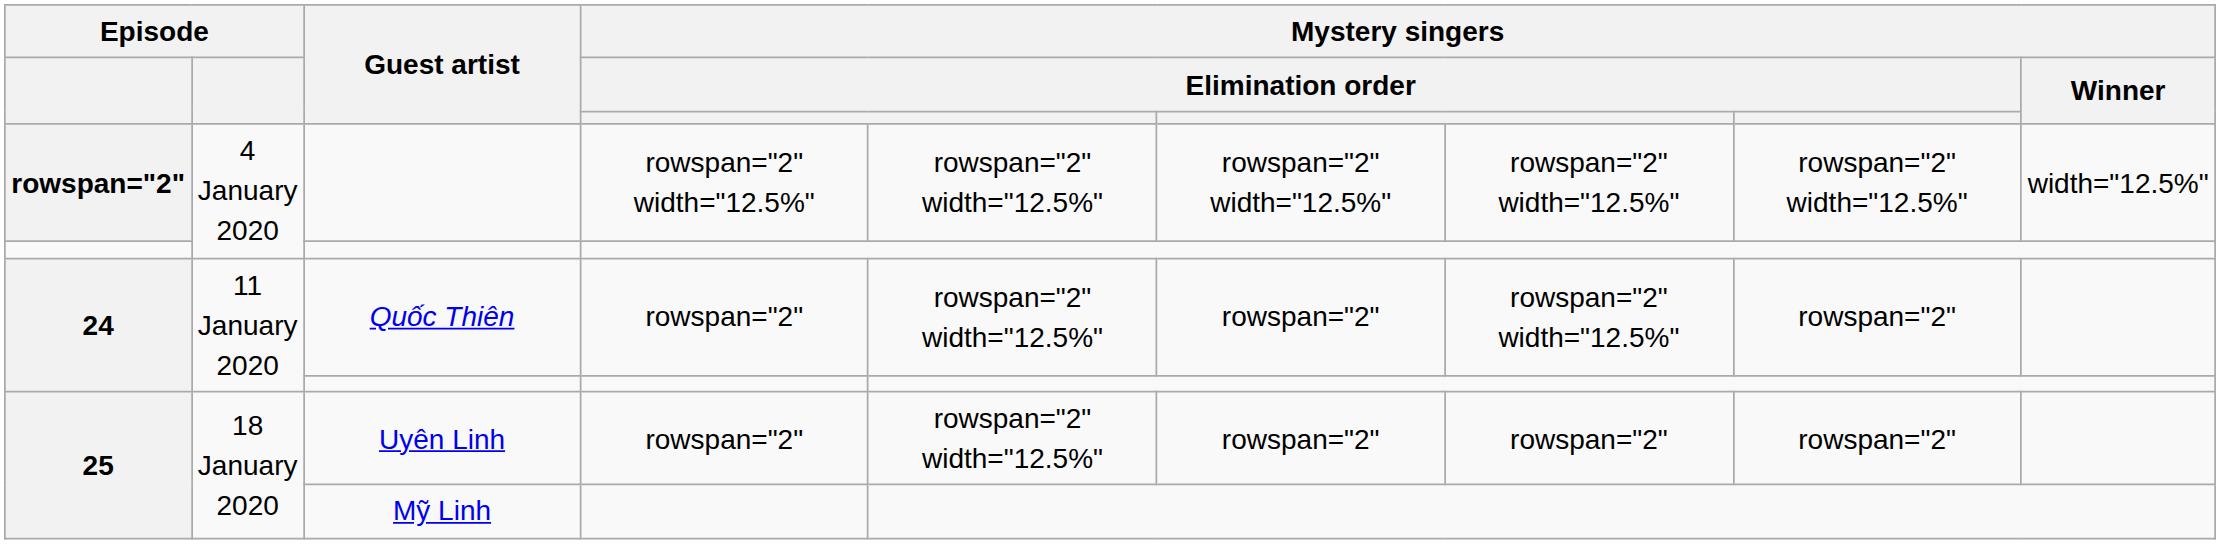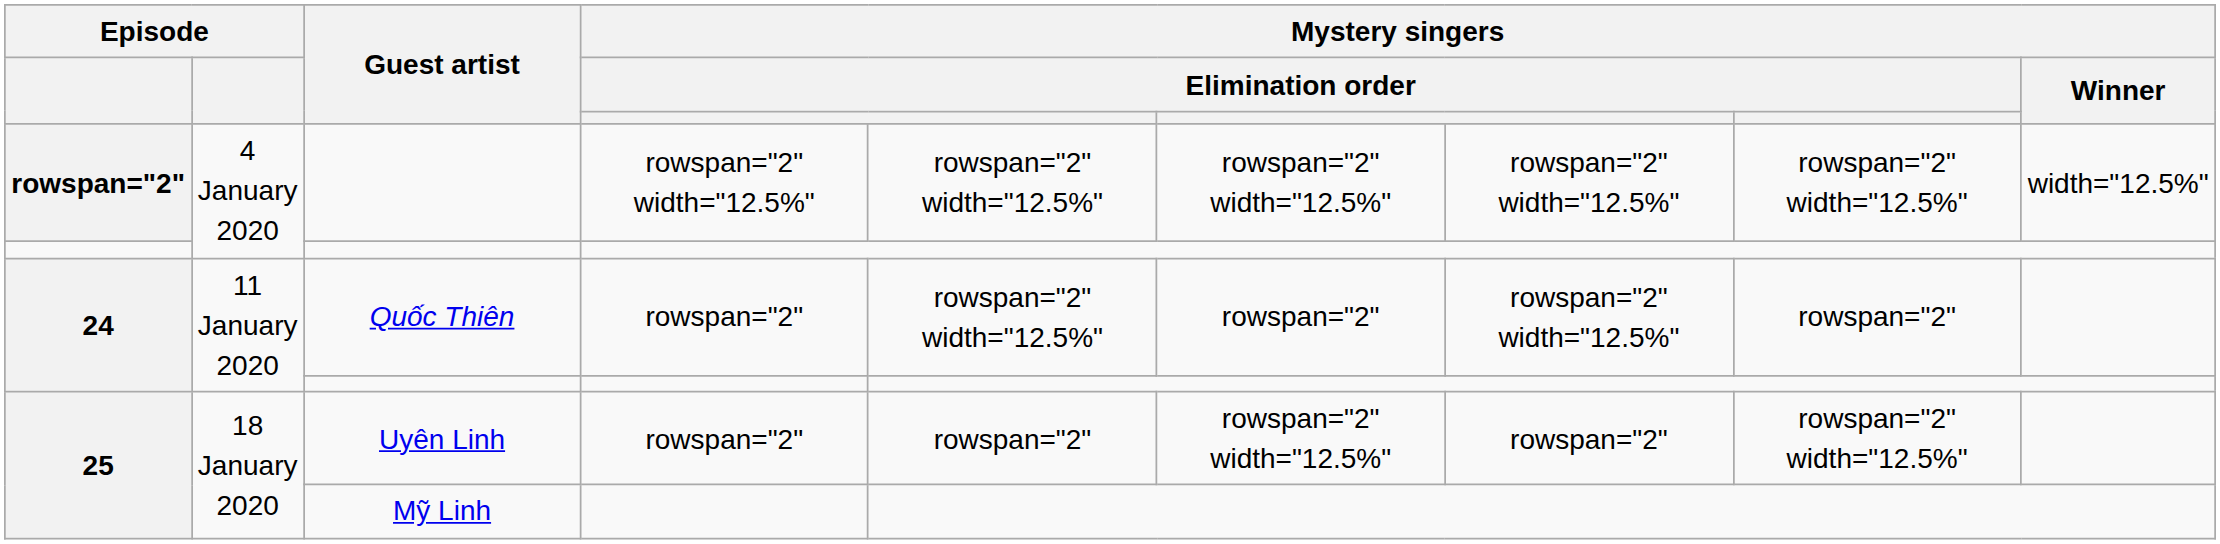(1012, 438) rowspan="2" width="12.5%" -> (1012, 438) rowspan="2"
(1301, 438) rowspan="2" -> (1301, 438) rowspan="2" width="12.5%"
(1877, 438) rowspan="2" -> (1877, 438) rowspan="2" width="12.5%"
